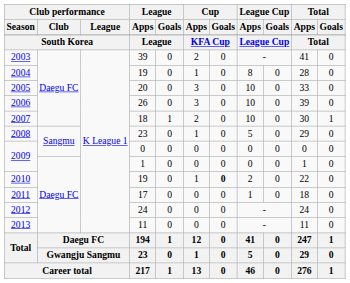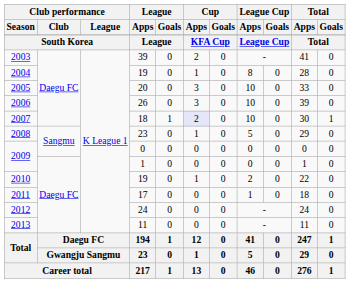(196, 118) no background -> (196, 118) lavender background
(223, 179) bold -> (223, 179) normal
